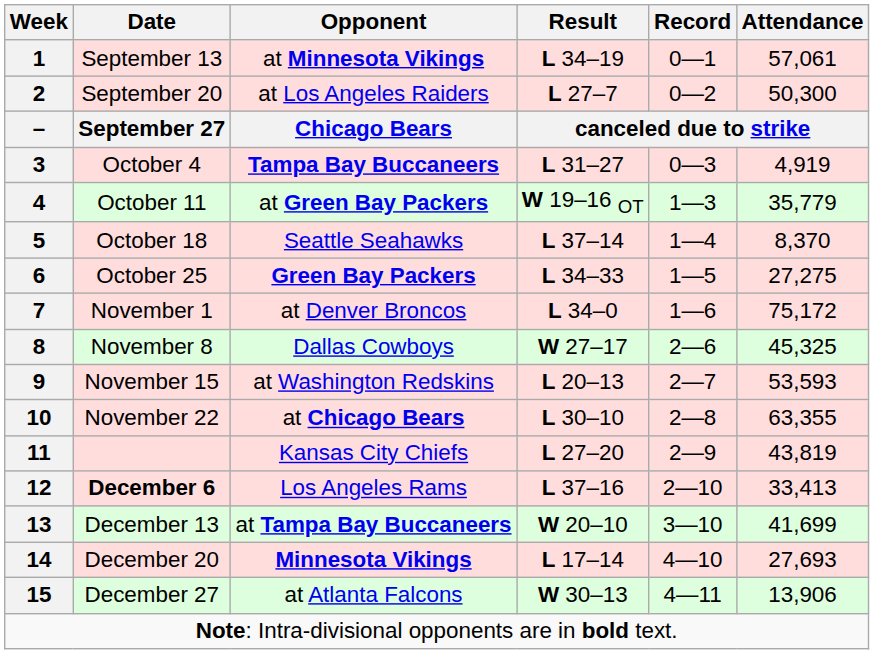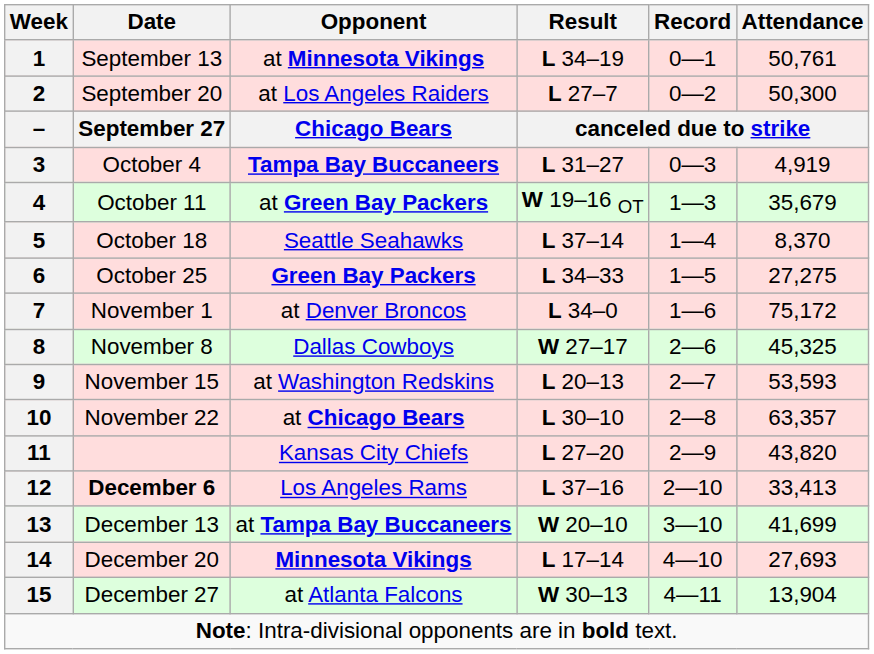(803, 57) 57,061 -> (803, 57) 50,761
(803, 202) 35,779 -> (803, 202) 35,679
(803, 417) 63,355 -> (803, 417) 63,357
(803, 453) 43,819 -> (803, 453) 43,820
(803, 595) 13,906 -> (803, 595) 13,904
